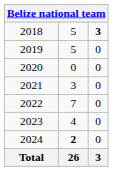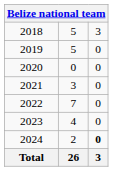(98, 31) bold -> (98, 31) normal
(73, 139) bold -> (73, 139) normal
(98, 139) normal -> (98, 139) bold
